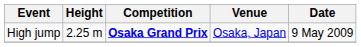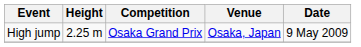(158, 32) bold -> (155, 32) normal
